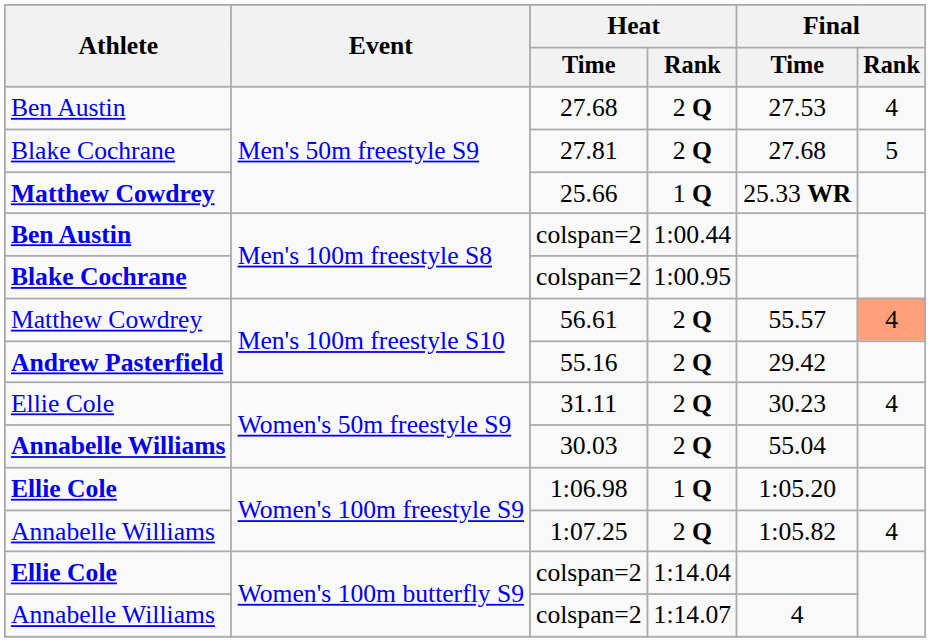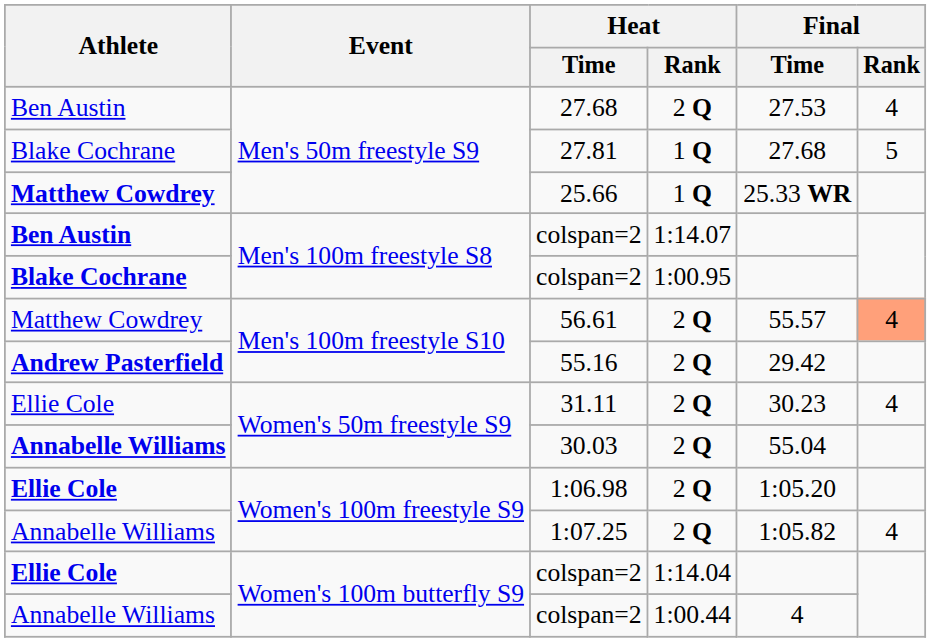(692, 150) 2 Q -> (692, 150) 1 Q
(692, 235) 1:00.44 -> (692, 235) 1:14.07
(692, 488) 1 Q -> (692, 488) 2 Q
(692, 615) 1:14.07 -> (692, 615) 1:00.44
